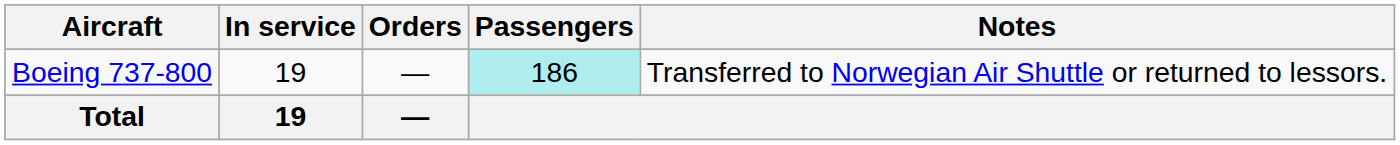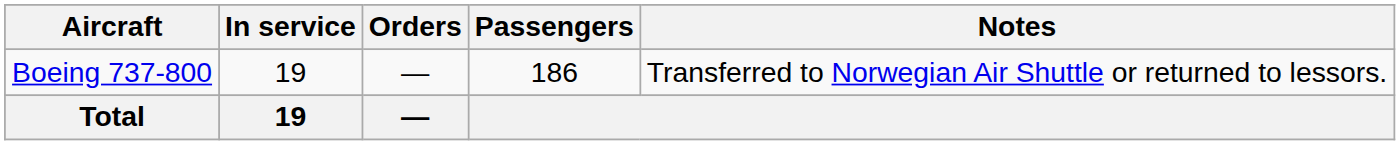(554, 71) paleturquoise background -> (554, 71) no background
